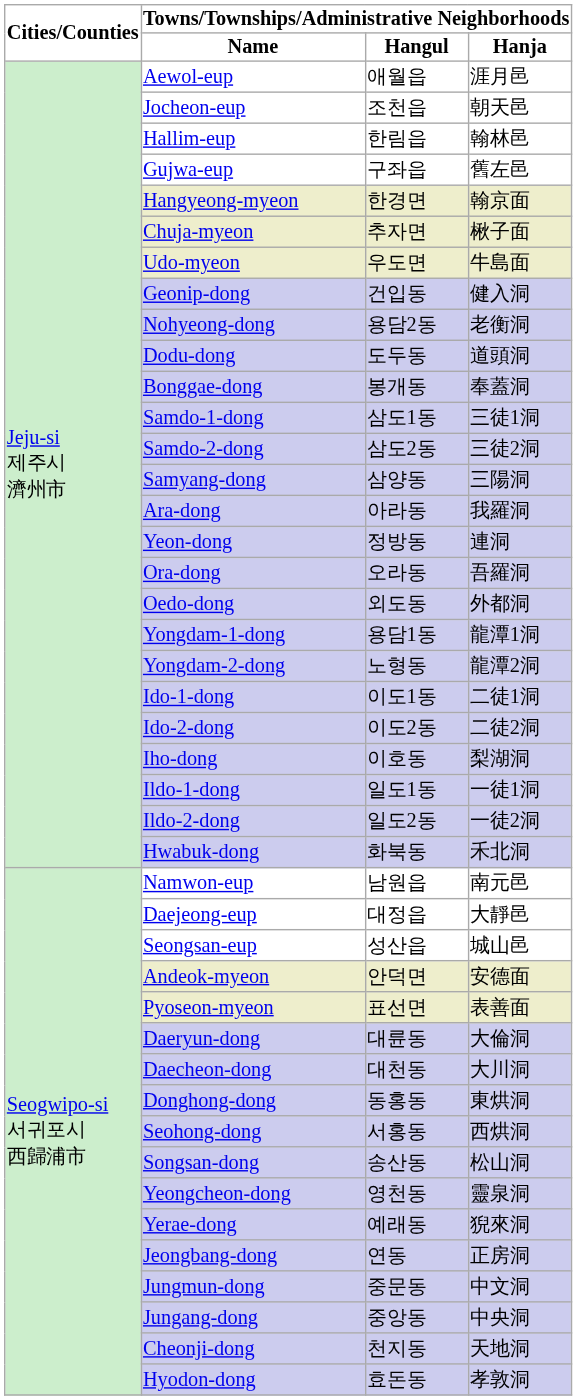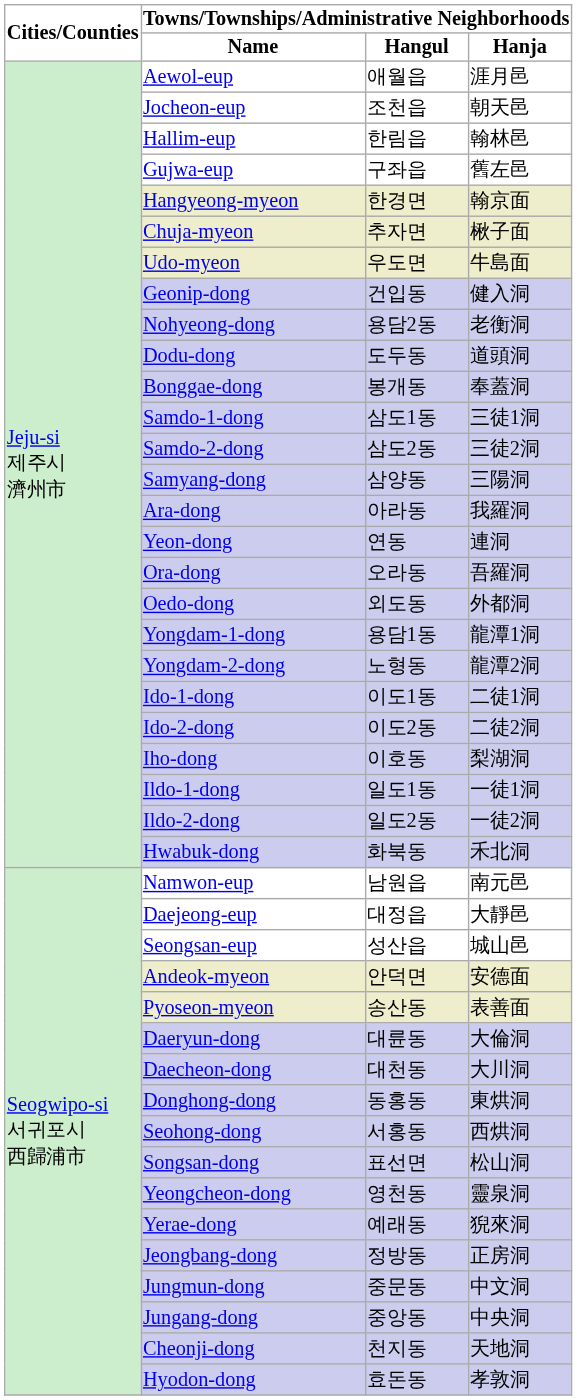(397, 541) 정방동 -> (387, 541) 연동
(397, 1007) 표선면 -> (397, 1007) 송산동
(397, 1162) 송산동 -> (397, 1162) 표선면
(387, 1255) 연동 -> (397, 1255) 정방동
